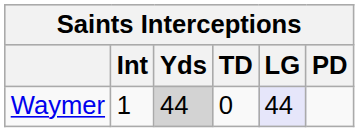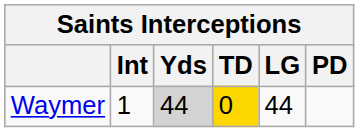(226, 106) no background -> (226, 106) gold background
(279, 106) lavender background -> (279, 106) no background
